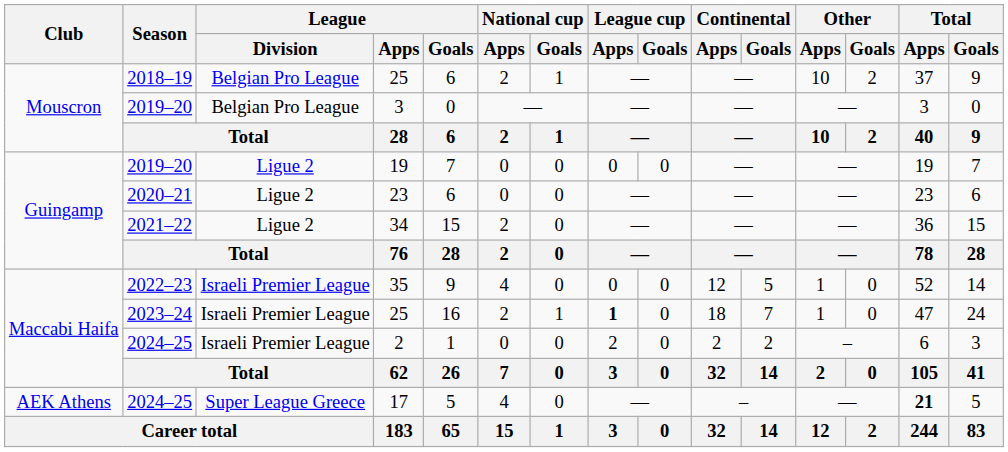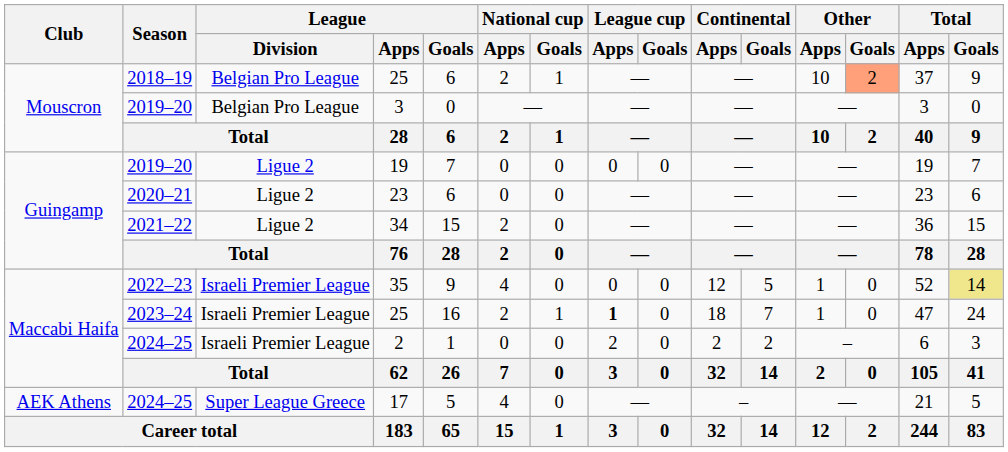(872, 78) no background -> (872, 78) lightsalmon background
(976, 284) no background -> (976, 284) khaki background
(924, 401) bold -> (924, 401) normal
